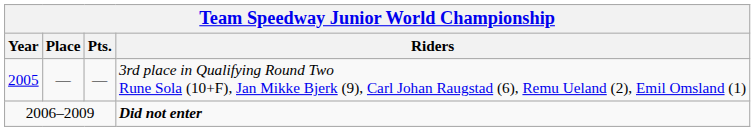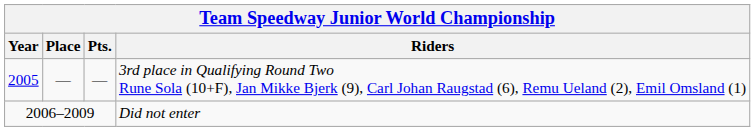(160, 114) bold -> (160, 114) normal
